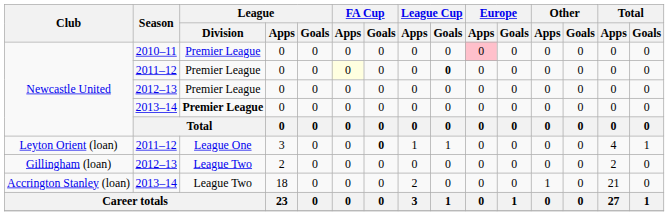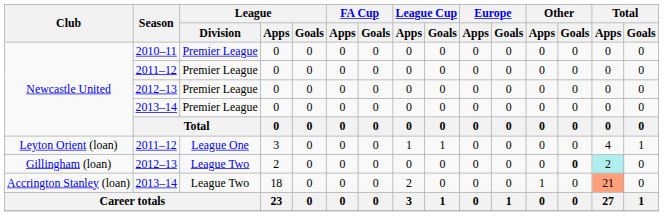(481, 51) pink background -> (476, 51) no background
(348, 70) lightyellow background -> (343, 70) no background
(448, 70) bold -> (442, 70) normal
(223, 107) bold -> (220, 107) normal
(381, 145) bold -> (376, 145) normal
(580, 164) normal -> (575, 164) bold
(614, 164) no background -> (608, 164) paleturquoise background
(614, 182) no background -> (608, 182) lightsalmon background
